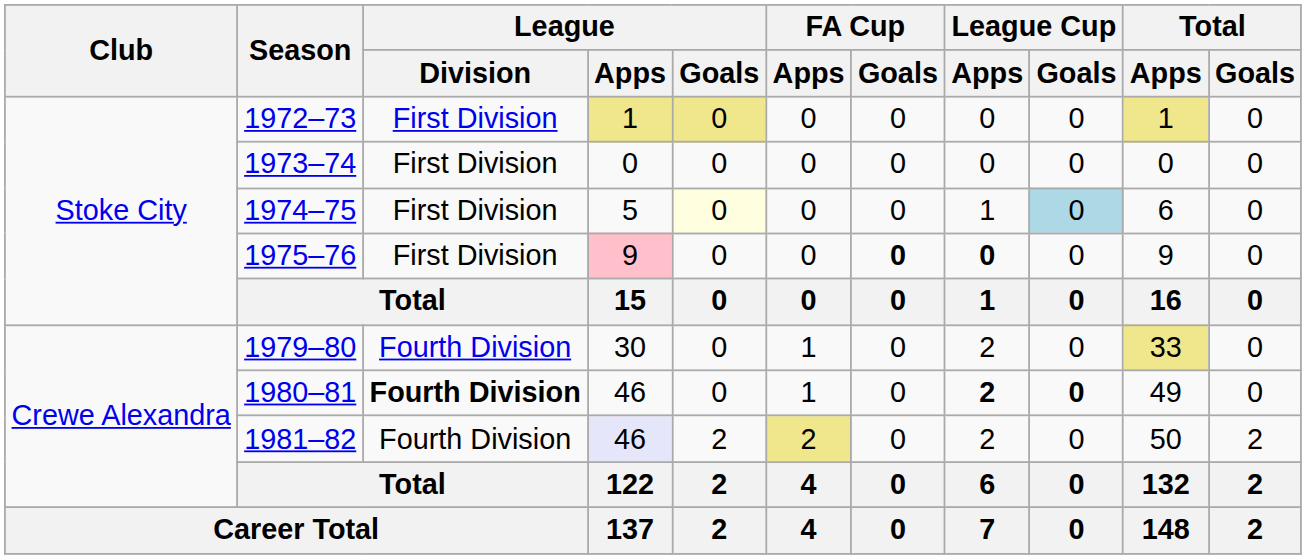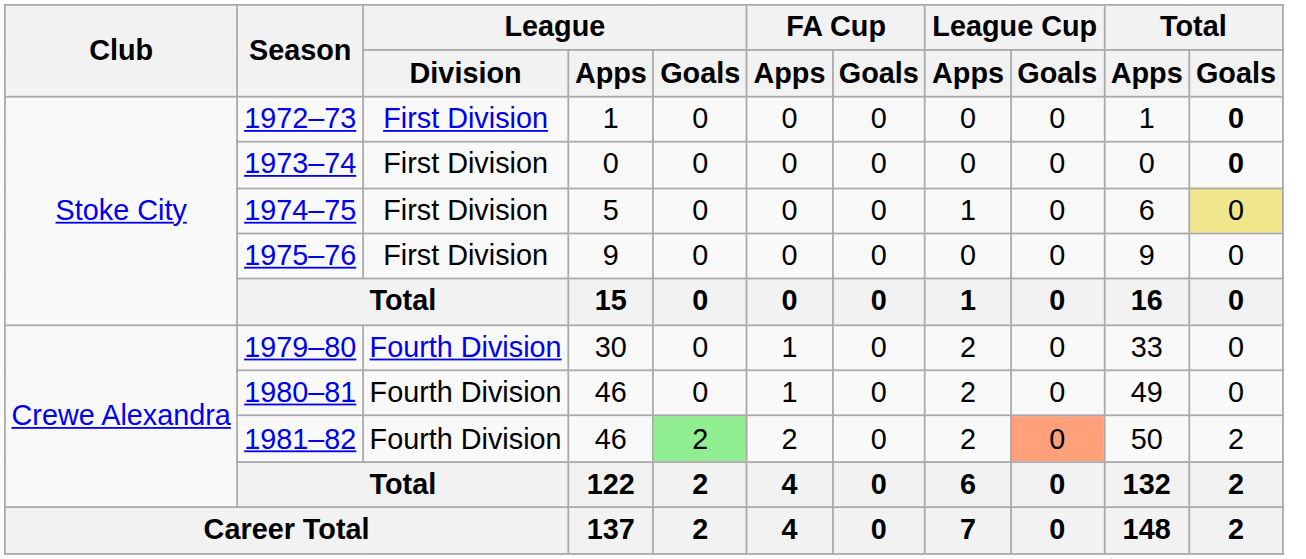(630, 118) khaki background -> (611, 118) no background
(719, 118) khaki background -> (700, 118) no background
(1166, 118) khaki background -> (1147, 118) no background
(1255, 118) normal -> (1236, 118) bold
(1255, 164) normal -> (1236, 164) bold
(719, 210) lightyellow background -> (700, 210) no background
(1076, 210) lightblue background -> (1057, 210) no background
(1255, 210) no background -> (1236, 210) khaki background
(630, 255) pink background -> (611, 255) no background
(898, 255) bold -> (879, 255) normal
(987, 255) bold -> (968, 255) normal
(1166, 347) khaki background -> (1147, 347) no background
(475, 392) bold -> (466, 392) normal
(987, 392) bold -> (968, 392) normal
(1076, 392) bold -> (1057, 392) normal
(630, 438) lavender background -> (611, 438) no background
(719, 438) no background -> (700, 438) lightgreen background
(809, 438) khaki background -> (789, 438) no background
(1076, 438) no background -> (1057, 438) lightsalmon background
